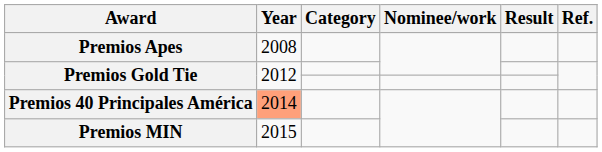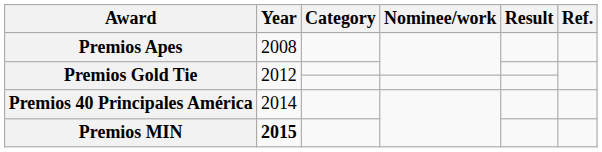(279, 103) lightsalmon background -> (279, 103) no background
(279, 132) normal -> (279, 132) bold
